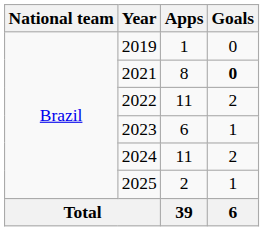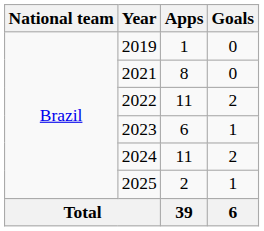(233, 73) bold -> (233, 73) normal
